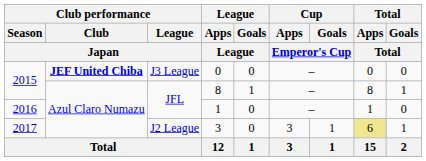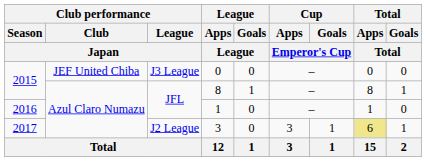(96, 71) bold -> (96, 71) normal
